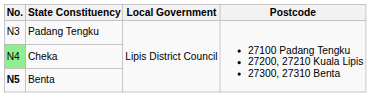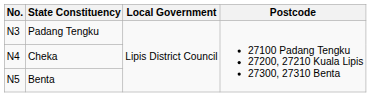(13, 56) lightgreen background -> (13, 56) no background
(13, 80) bold -> (13, 80) normal
